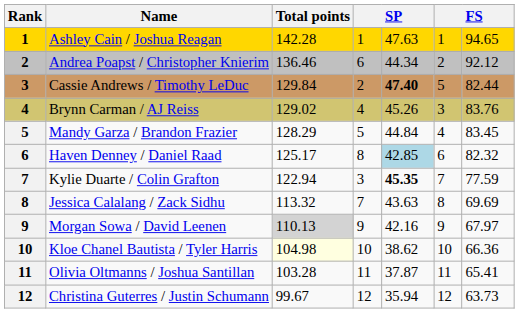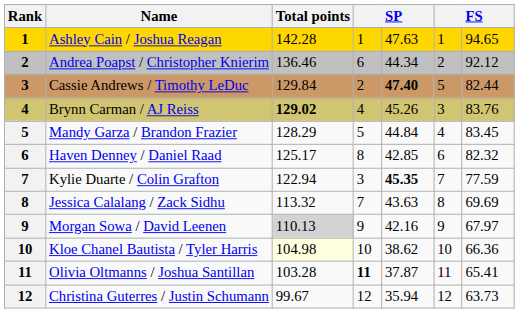(296, 109) normal -> (296, 109) bold
(402, 156) lightblue background -> (402, 156) no background
(364, 272) normal -> (364, 272) bold
